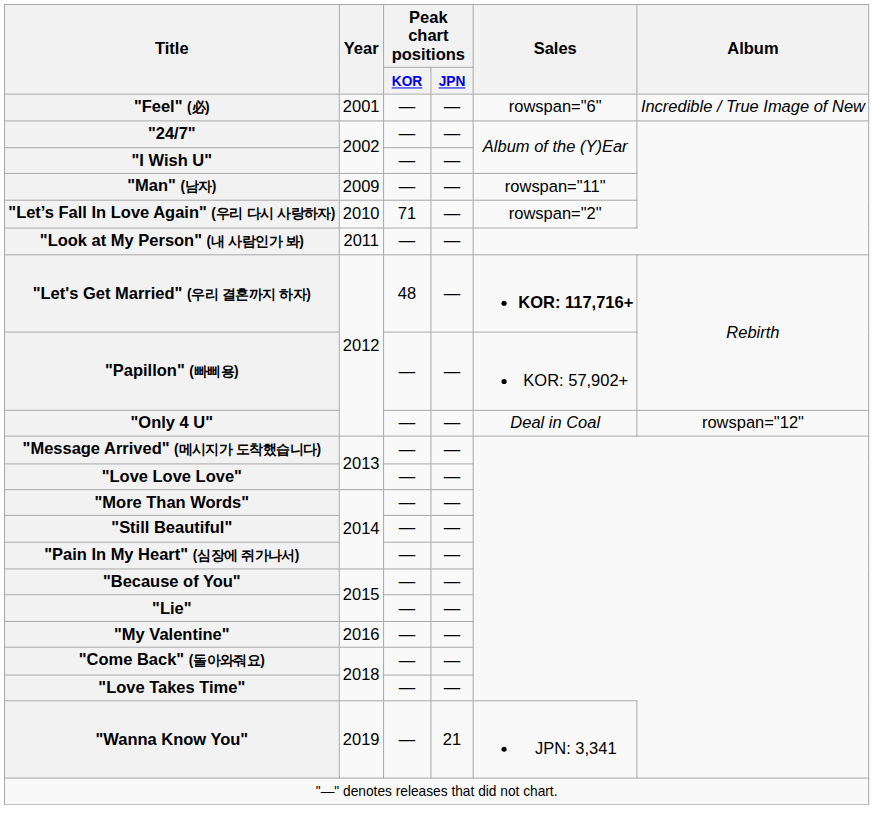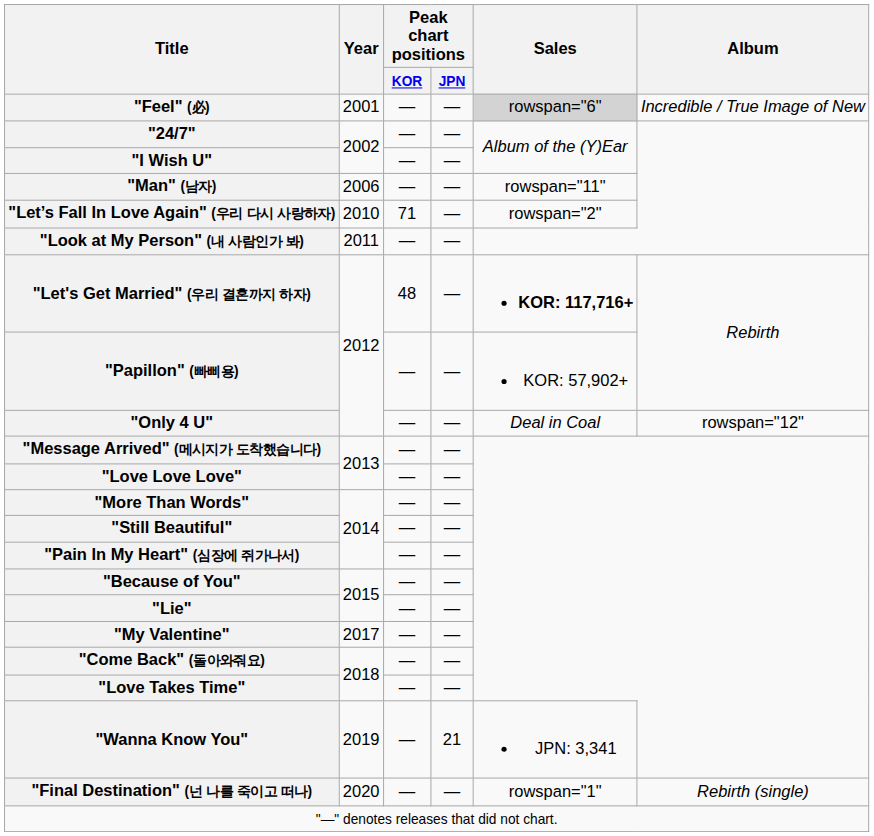(555, 107) no background -> (555, 107) lightgrey background
(361, 186) 2009 -> (361, 186) 2006
(361, 634) 2016 -> (361, 634) 2017
+ row: (172, 791)
